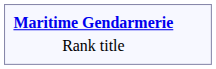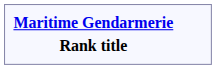(93, 45) normal -> (93, 45) bold
